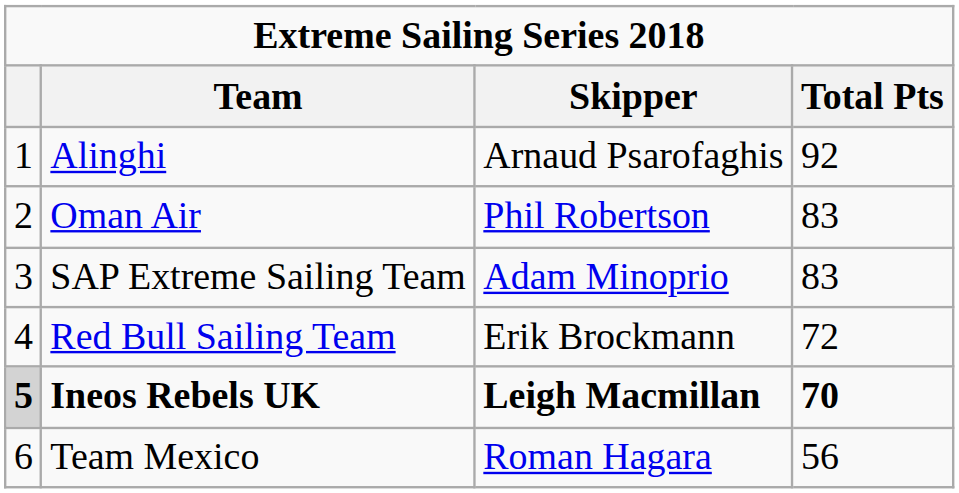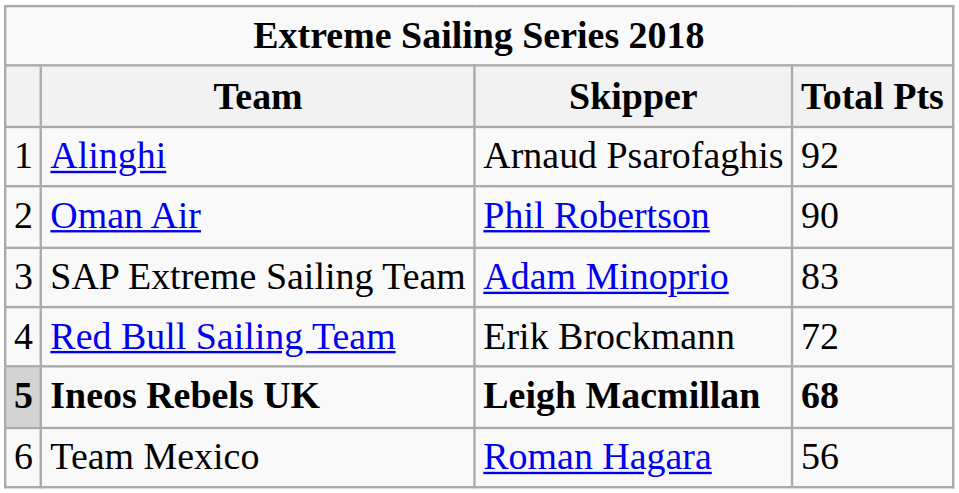(820, 215) 83 -> (820, 215) 90
(820, 396) 70 -> (820, 396) 68
